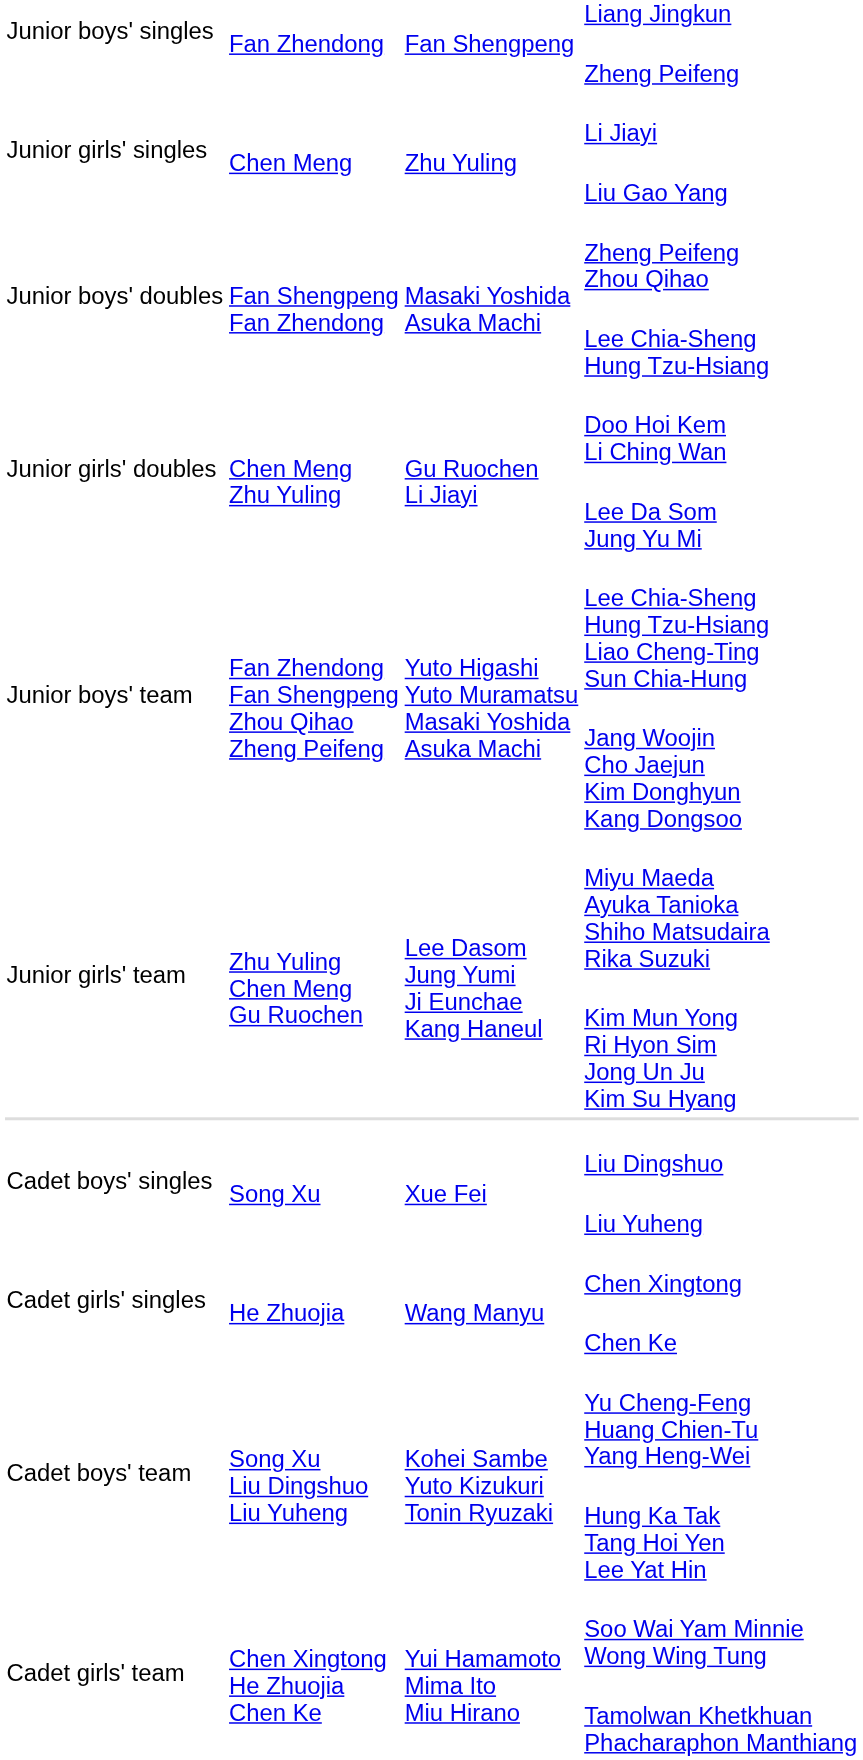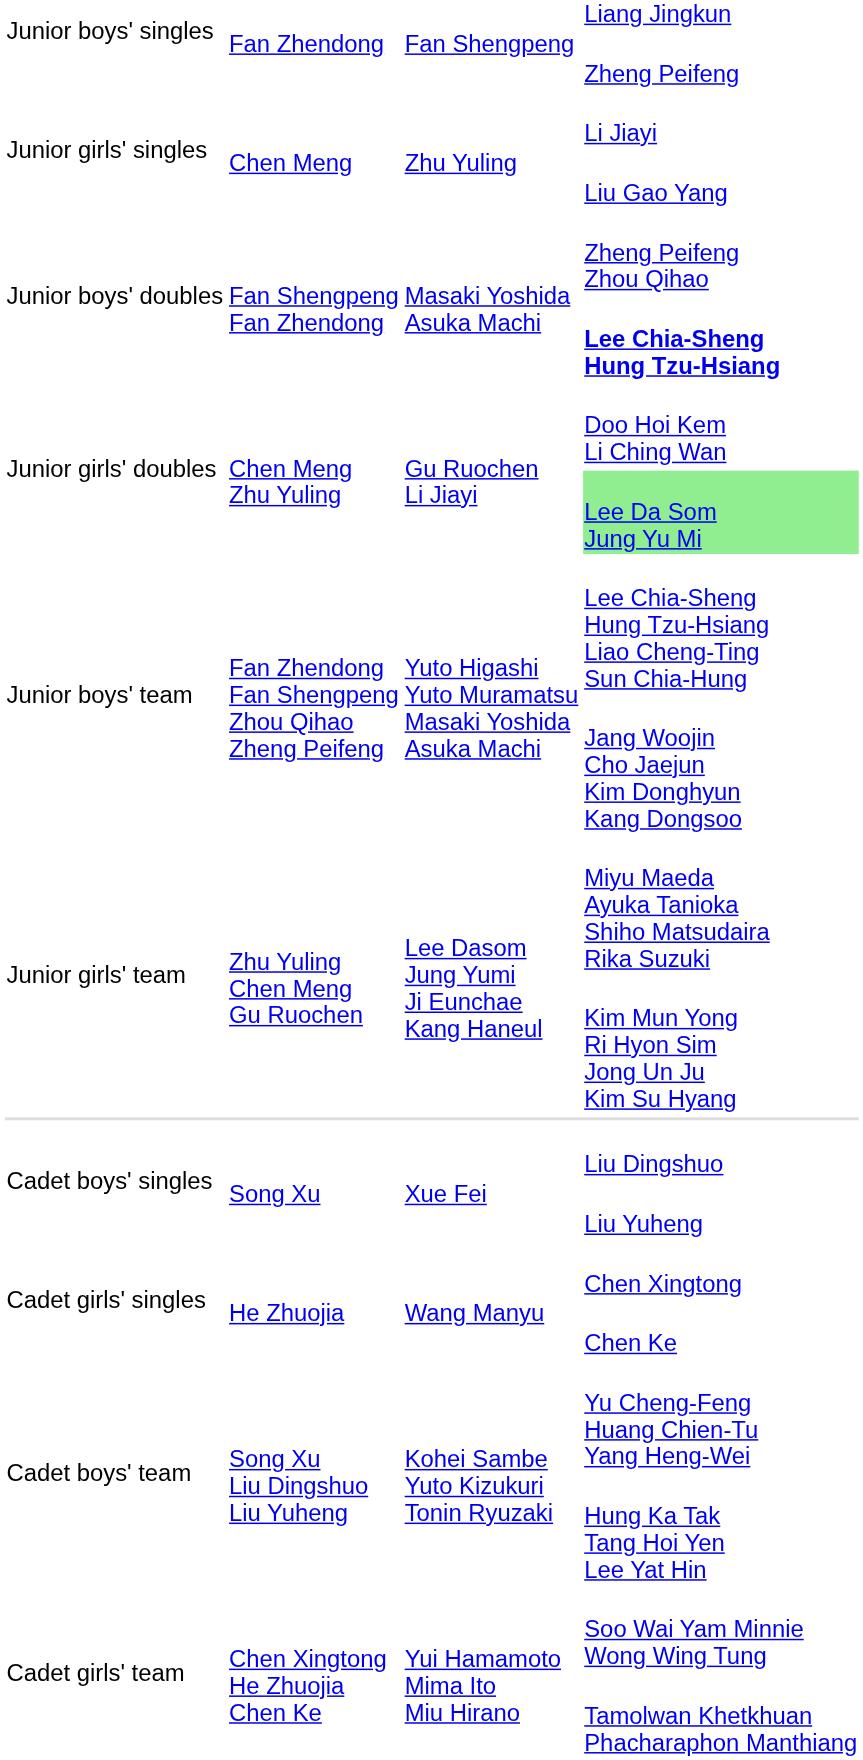(677, 352) normal -> (682, 352) bold
(650, 525) no background -> (650, 525) lightgreen background
